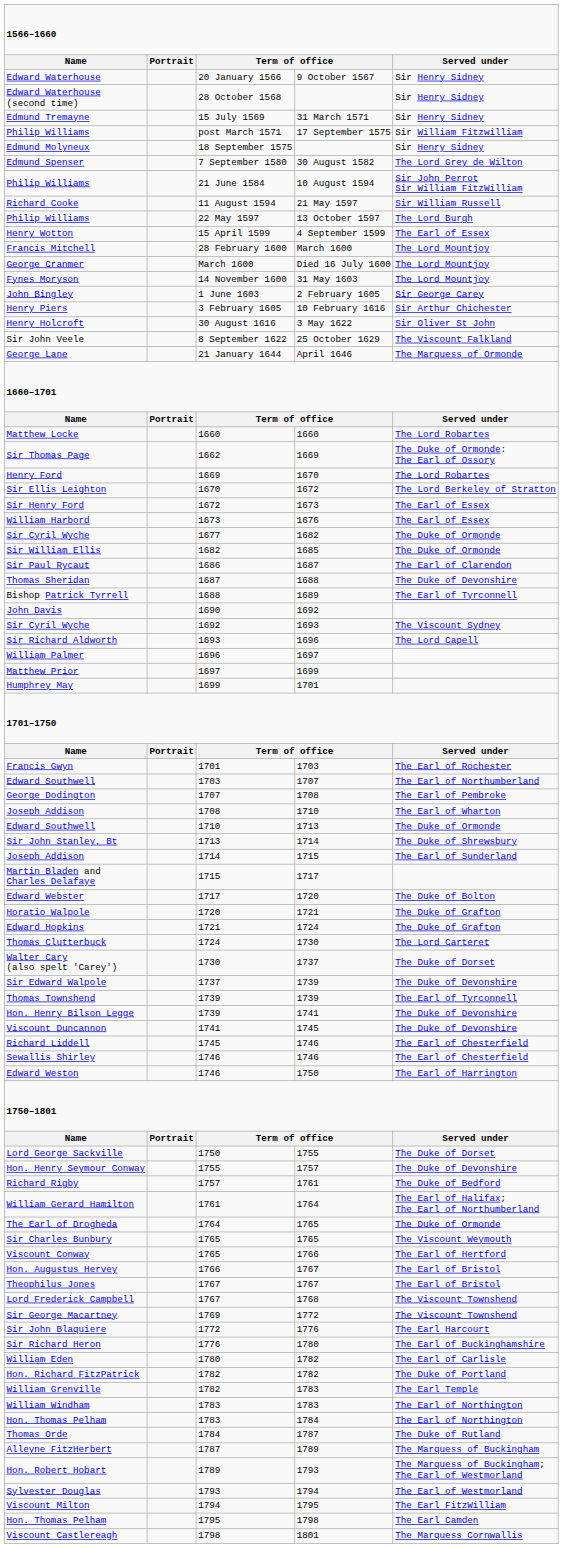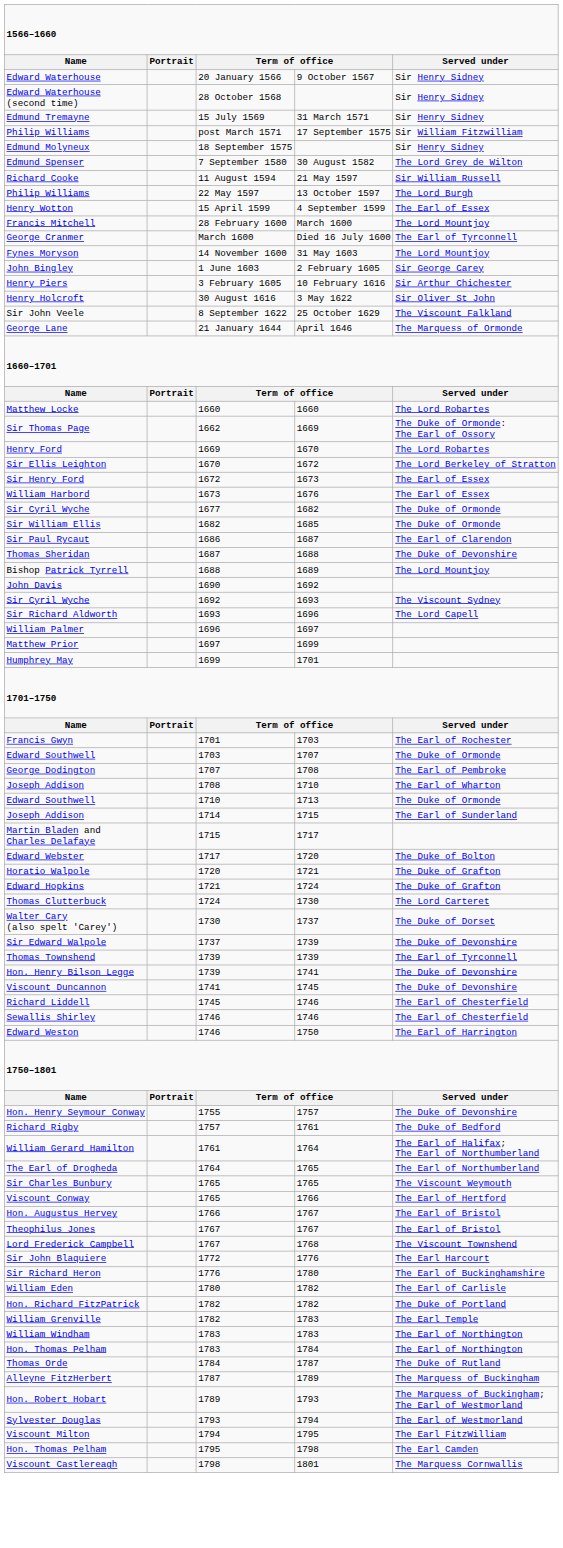- row: (48, 183)
(442, 264) The Lord Mountjoy -> (456, 238) The Earl of Tyrconnell
(456, 596) The Earl of Tyrconnell -> (442, 570) The Lord Mountjoy
(467, 781) The Earl of Northumberland -> (448, 756) The Duke of Ormonde
- row: (62, 841)
- row: (65, 1154)
(448, 1224) The Duke of Ormonde -> (467, 1169) The Earl of Northumberland
- row: (62, 1315)
